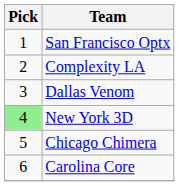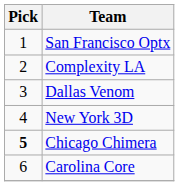(23, 117) lightgreen background -> (23, 117) no background
(23, 142) normal -> (23, 142) bold
